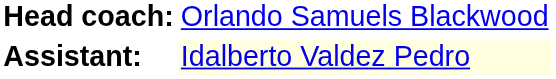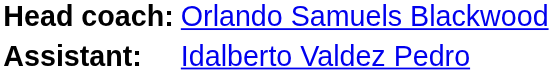(325, 56) lightyellow background -> (325, 56) no background
